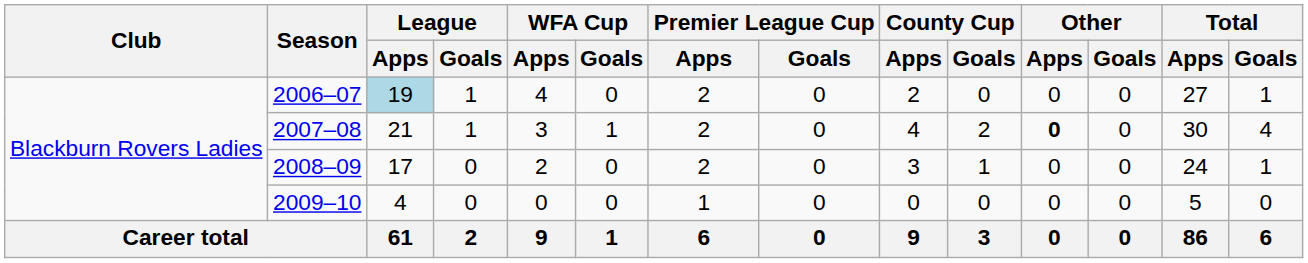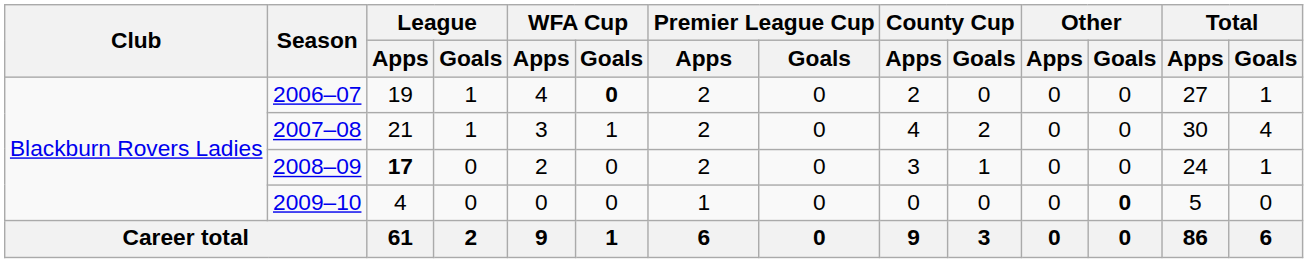(400, 94) lightblue background -> (400, 94) no background
(612, 94) normal -> (612, 94) bold
(1054, 130) bold -> (1054, 130) normal
(400, 166) normal -> (400, 166) bold
(1125, 202) normal -> (1125, 202) bold
